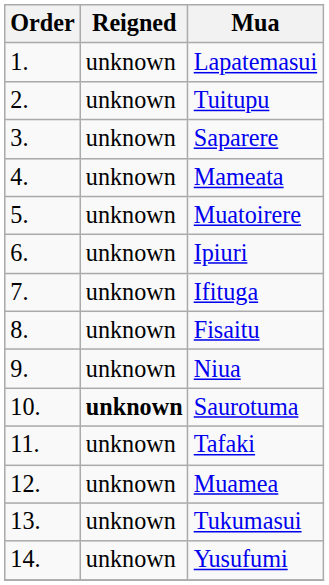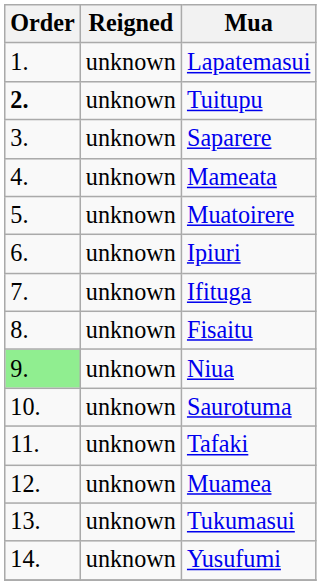(19, 100) normal -> (19, 100) bold
(19, 368) no background -> (19, 368) lightgreen background
(134, 406) bold -> (131, 406) normal
